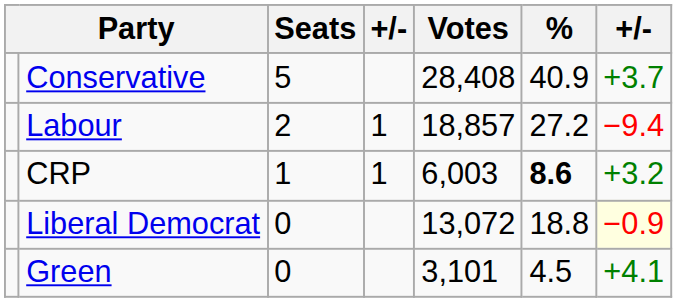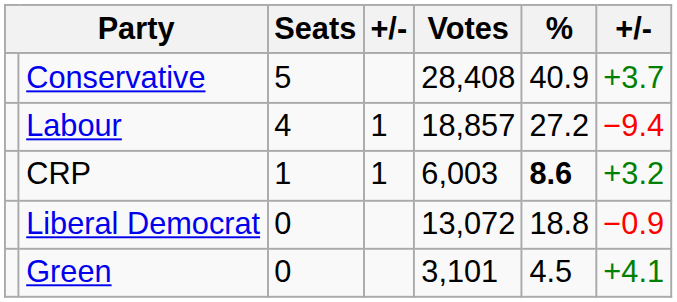(283, 126) 2 -> (283, 126) 4
(634, 223) lightyellow background -> (634, 223) no background
